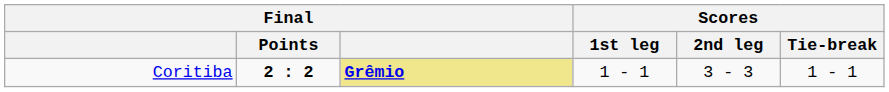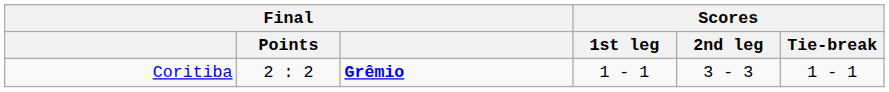(289, 72) bold -> (289, 72) normal
(374, 72) khaki background -> (374, 72) no background
